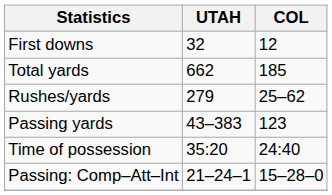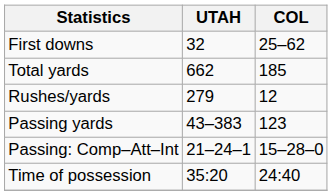(268, 44) 12 -> (282, 44) 25–62
(282, 97) 25–62 -> (268, 97) 12
rows swapped: (93, 176) <-> (80, 150)
